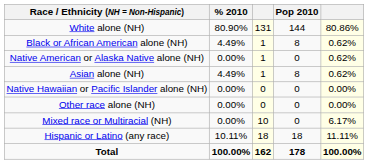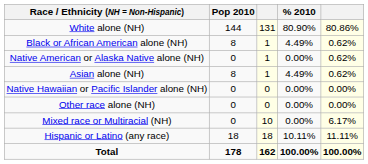columns swapped: (297, 12) <-> (231, 12)
